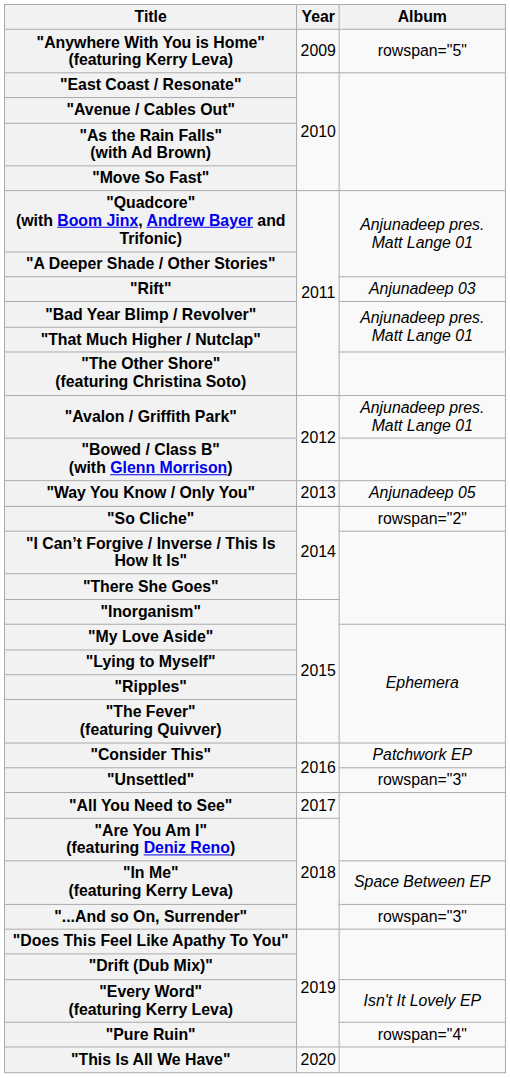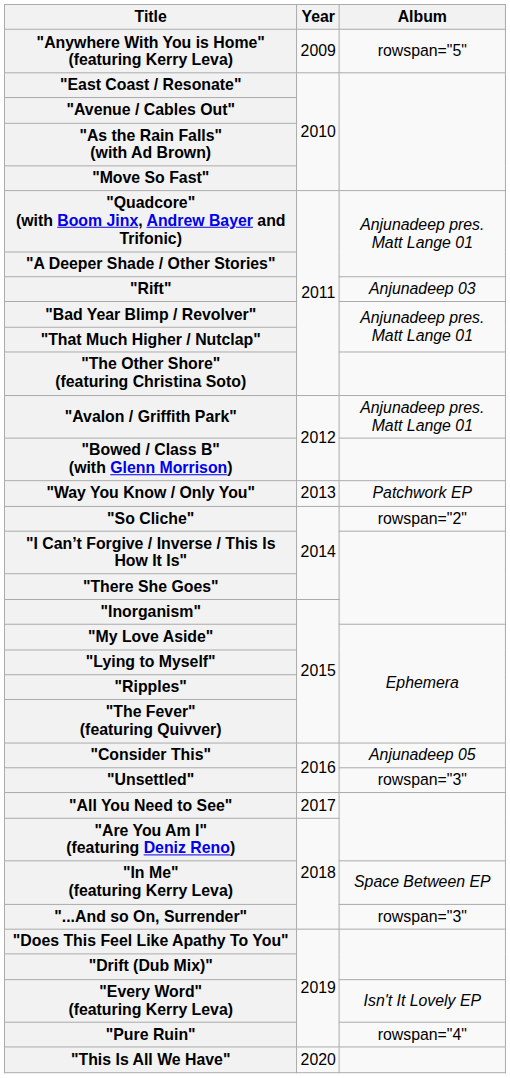(422, 493) Anjunadeep 05 -> (422, 493) Patchwork EP
(422, 755) Patchwork EP -> (422, 755) Anjunadeep 05
